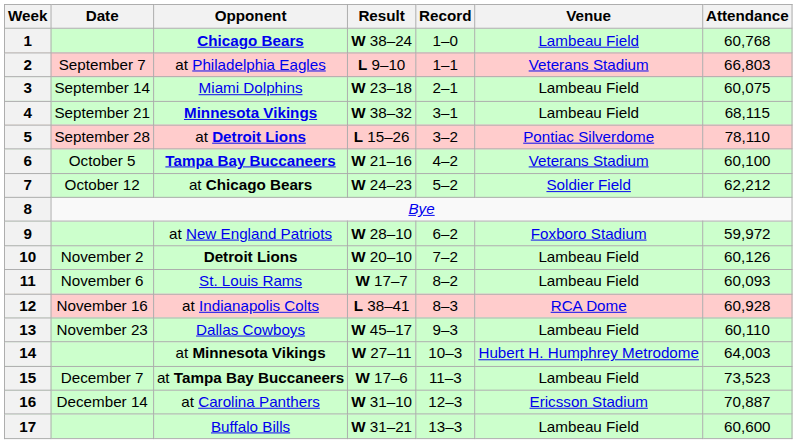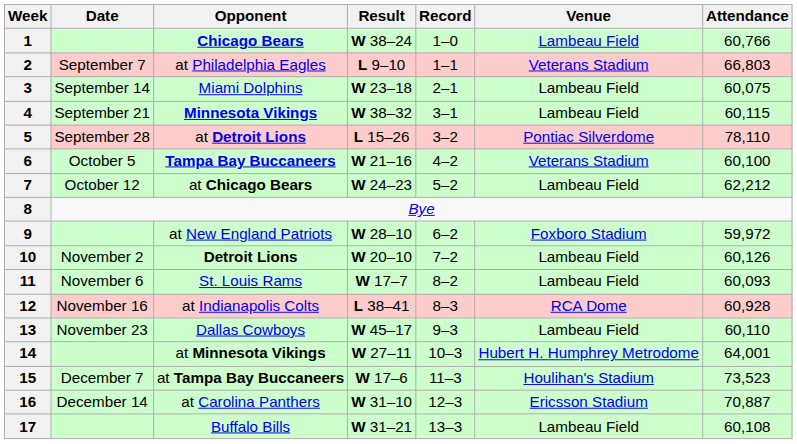(747, 40) 60,768 -> (747, 40) 60,766
(747, 112) 68,115 -> (747, 112) 60,115
(589, 185) Soldier Field -> (589, 185) Lambeau Field
(747, 354) 64,003 -> (747, 354) 64,001
(589, 378) Lambeau Field -> (589, 378) Houlihan's Stadium
(747, 426) 60,600 -> (747, 426) 60,108
